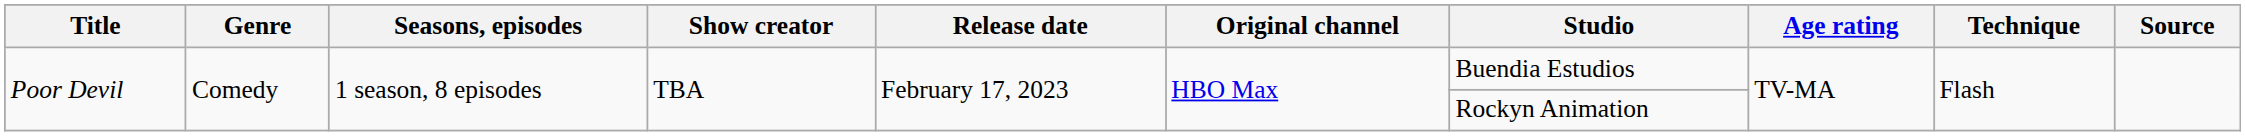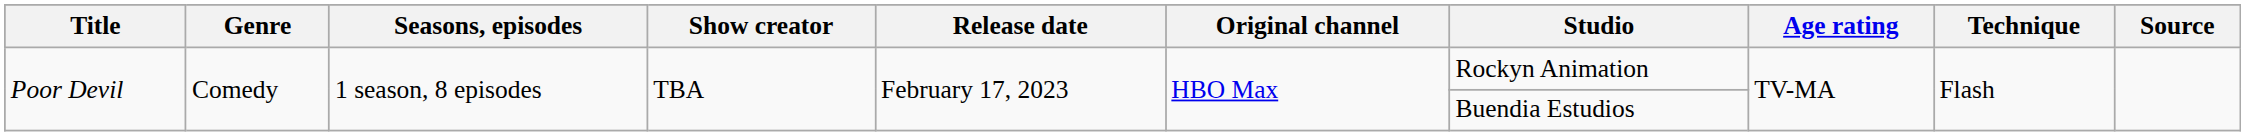(1545, 67) Buendia Estudios -> (1552, 67) Rockyn Animation
(1552, 109) Rockyn Animation -> (1545, 109) Buendia Estudios
